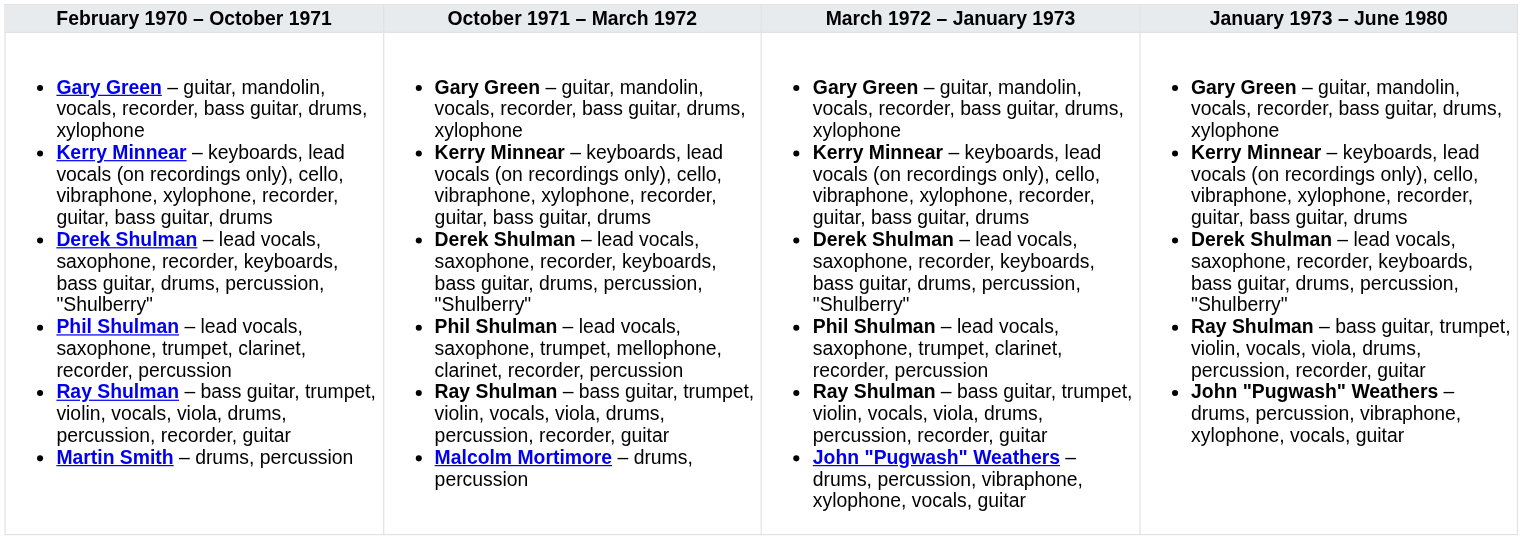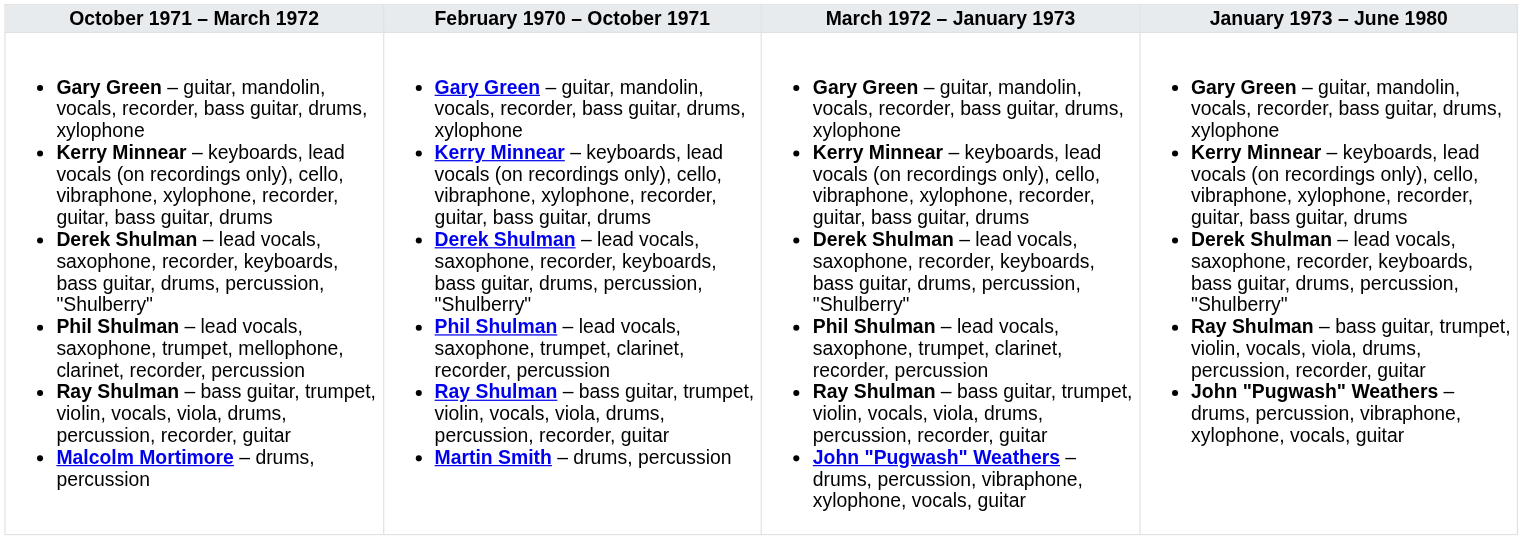columns swapped: (194, 18) <-> (572, 18)
